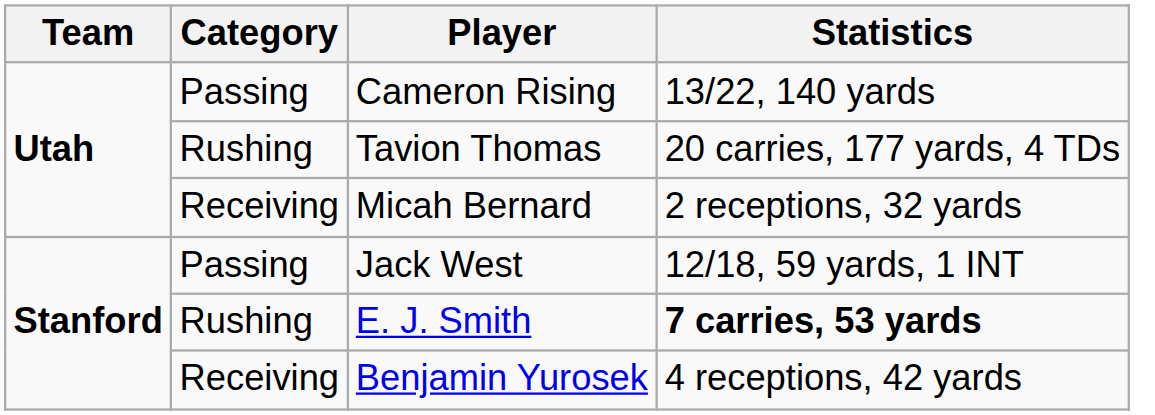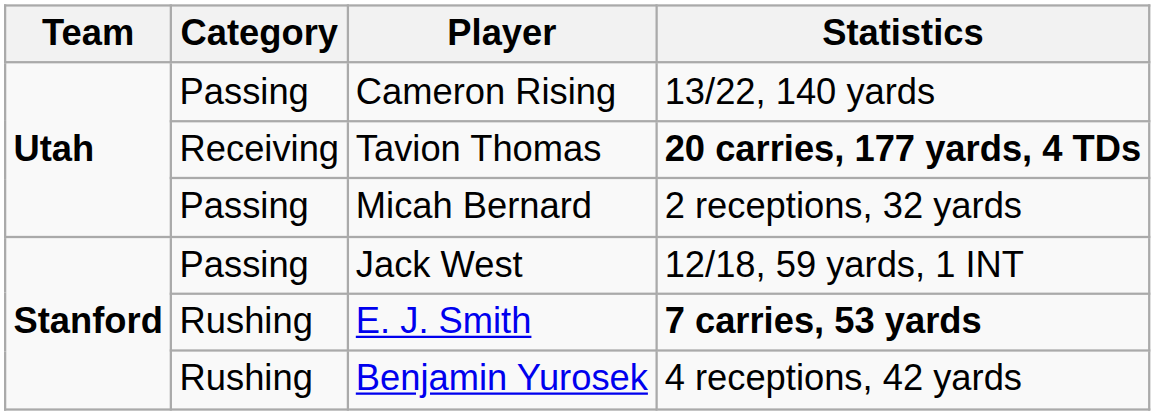(246, 148) Rushing -> (259, 148) Receiving
(892, 148) normal -> (903, 148) bold
(259, 206) Receiving -> (244, 206) Passing
(259, 379) Receiving -> (246, 379) Rushing
